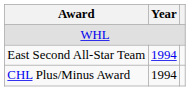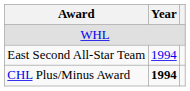(164, 75) normal -> (164, 75) bold
